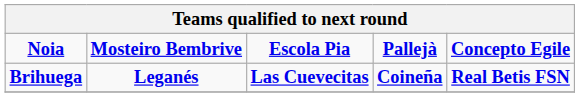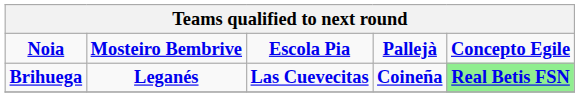(511, 77) no background -> (511, 77) lightgreen background
